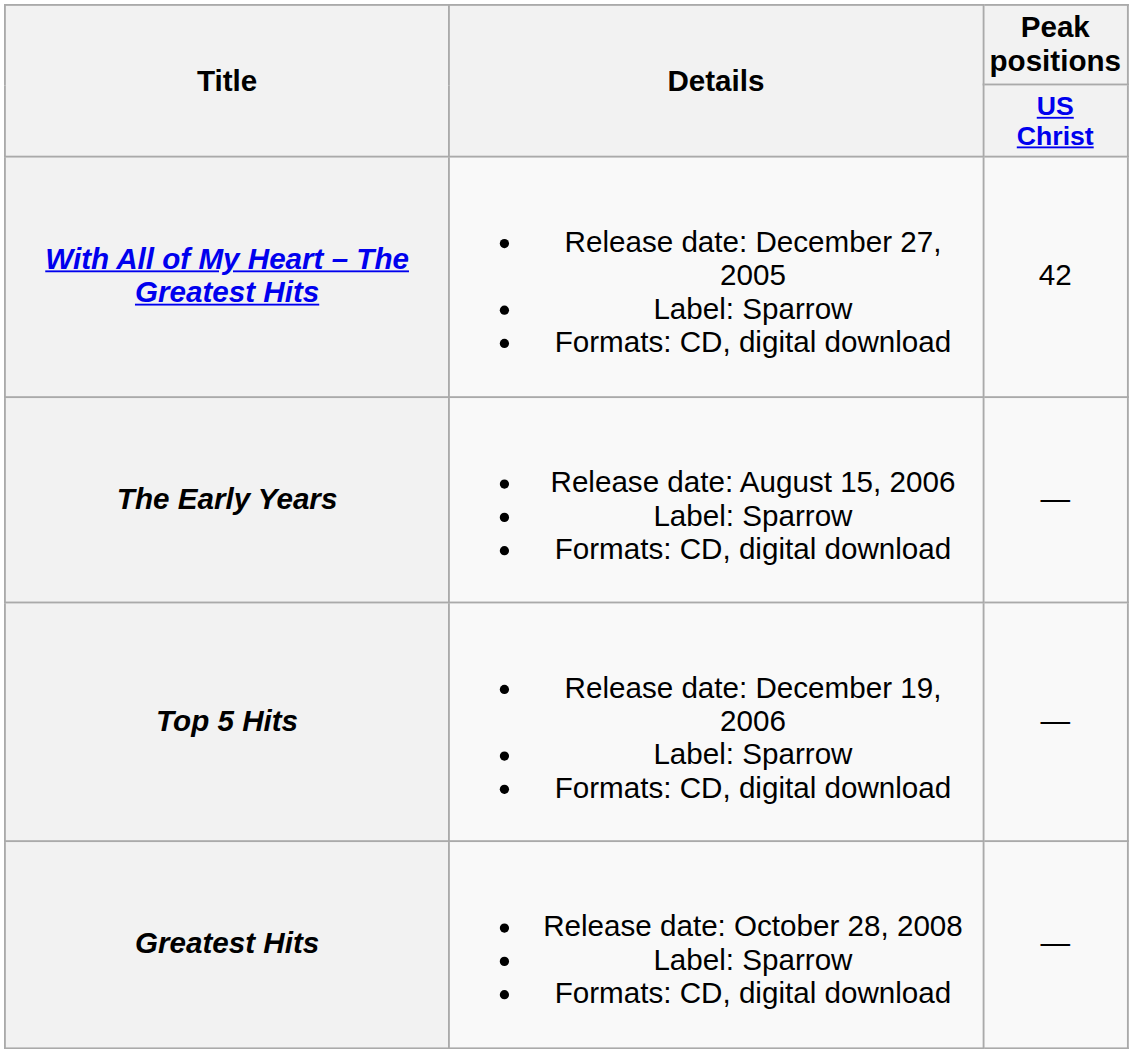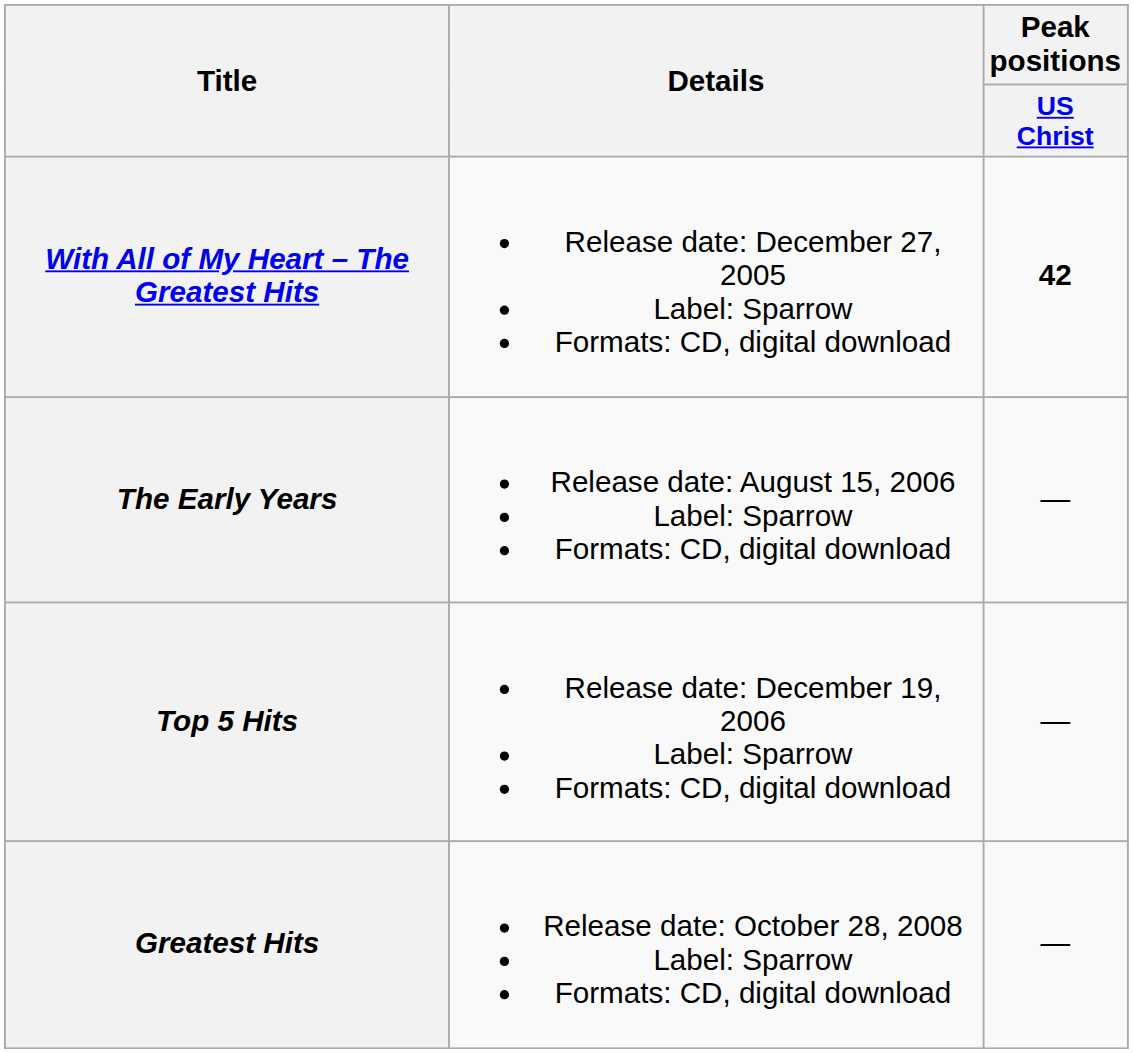(1055, 276) normal -> (1055, 276) bold
